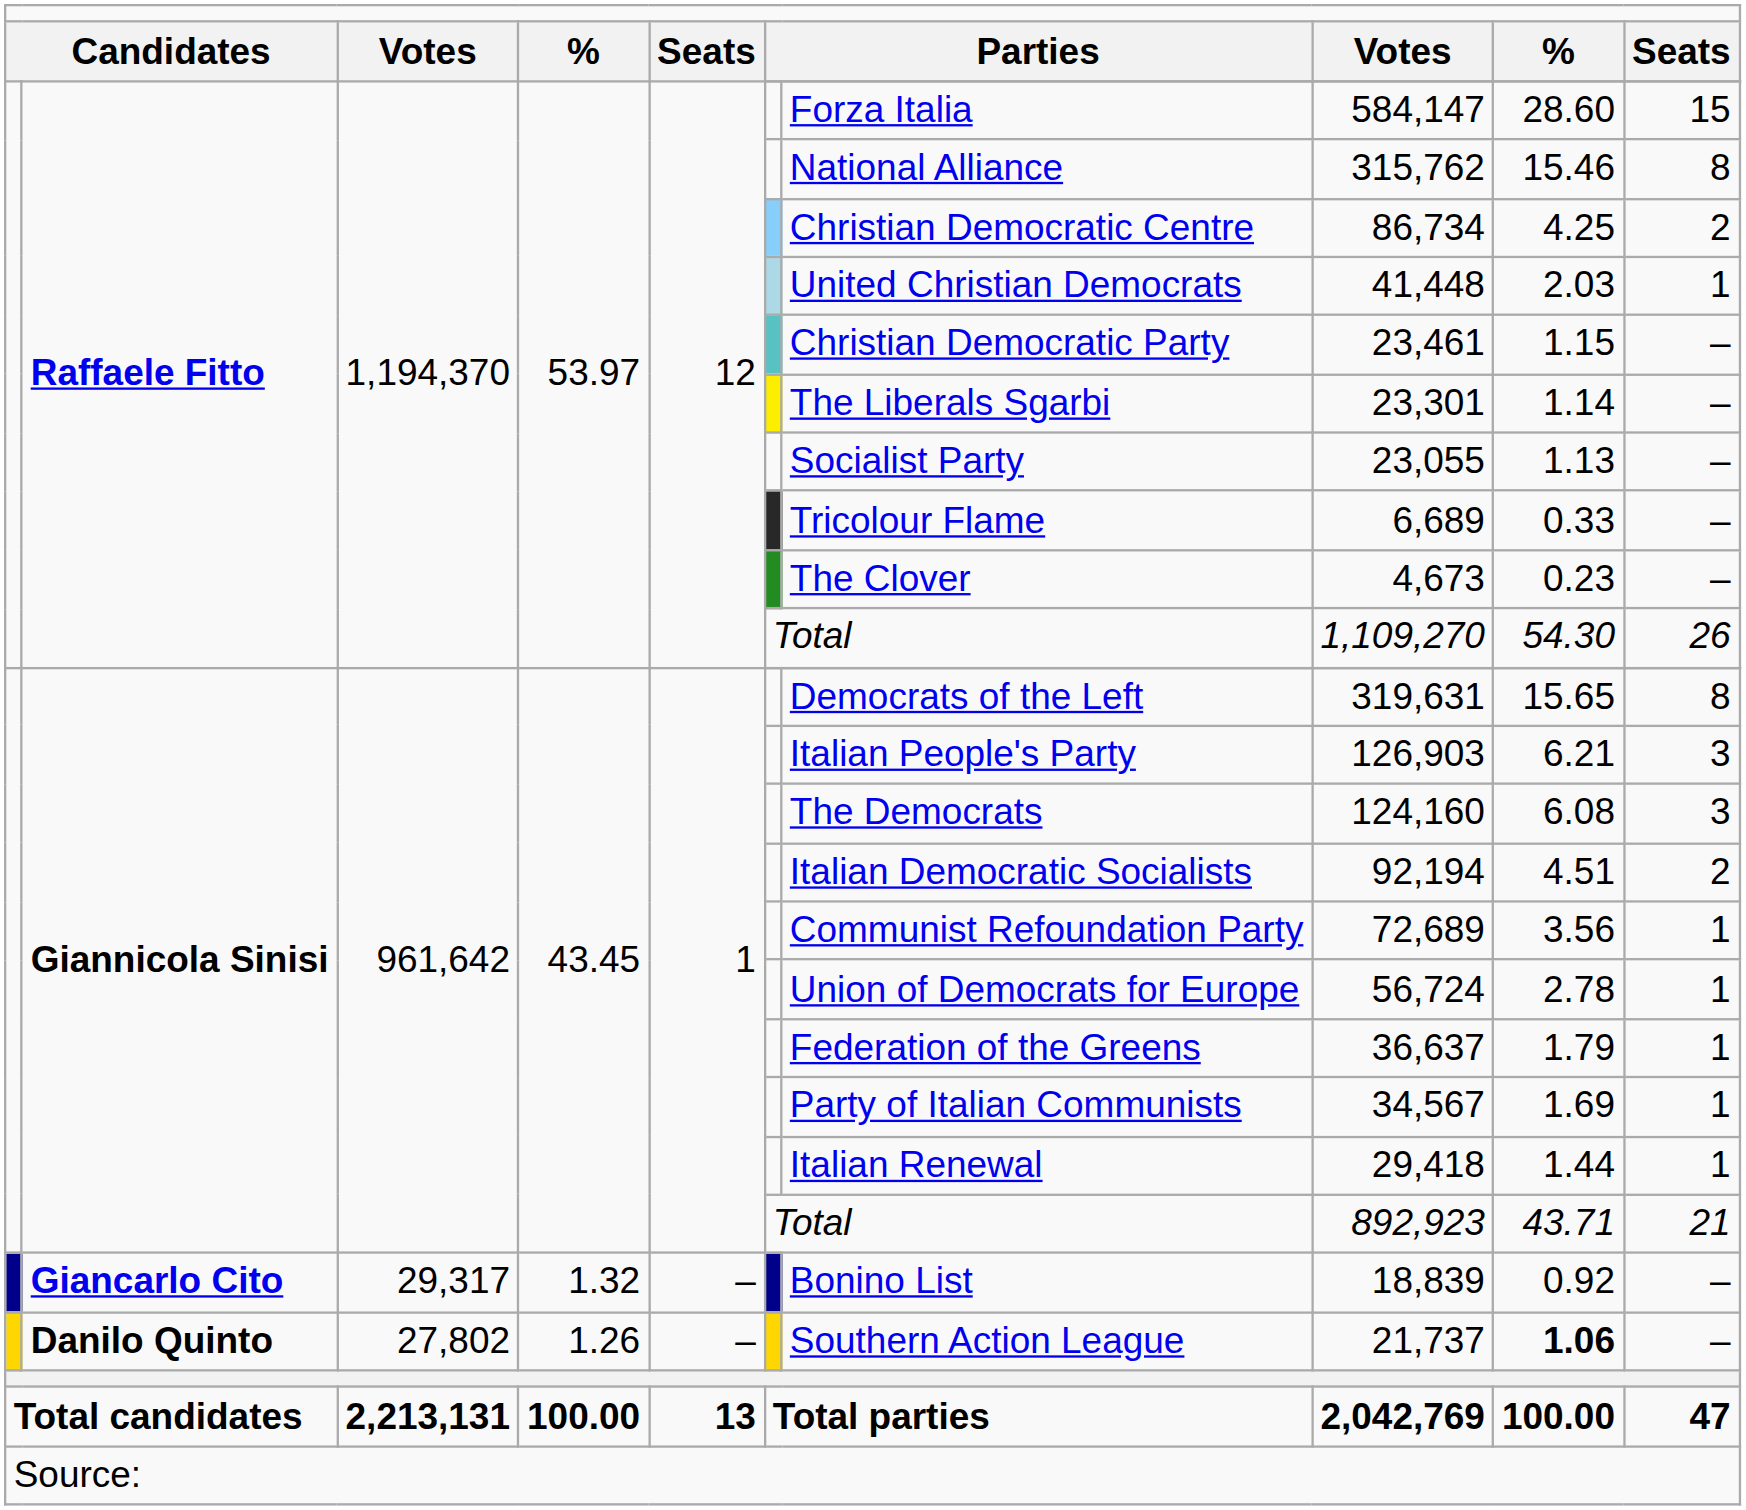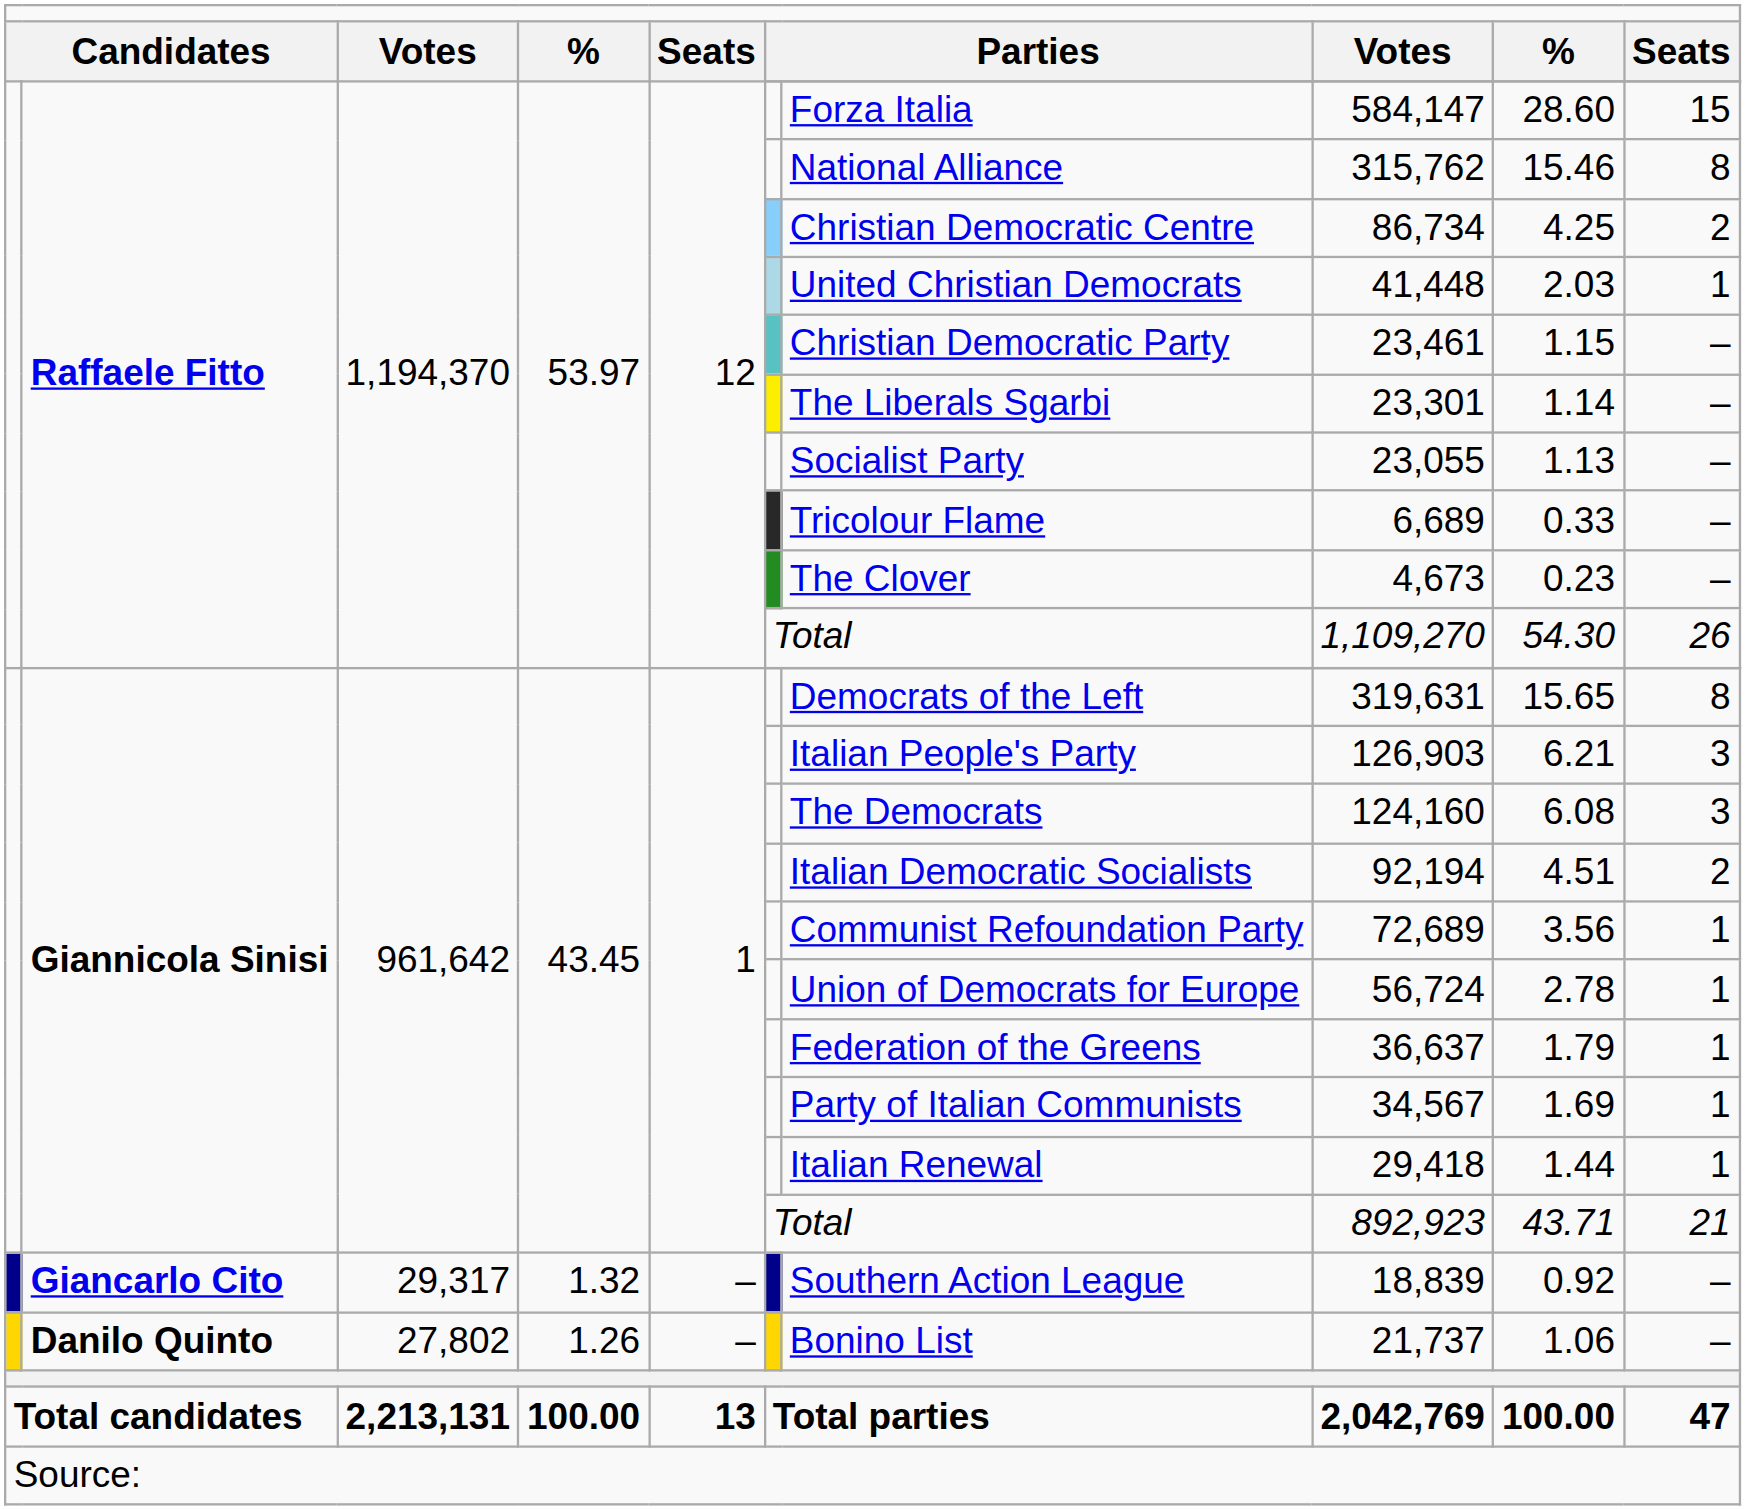(881, 1281) Bonino List -> (987, 1281) Southern Action League
(987, 1340) Southern Action League -> (881, 1340) Bonino List
(1579, 1340) bold -> (1579, 1340) normal
